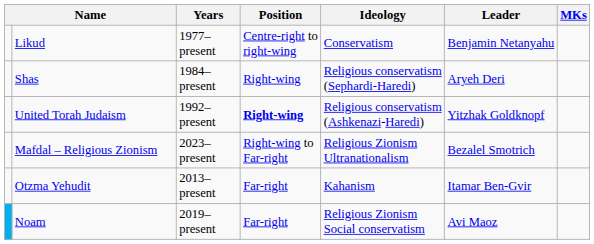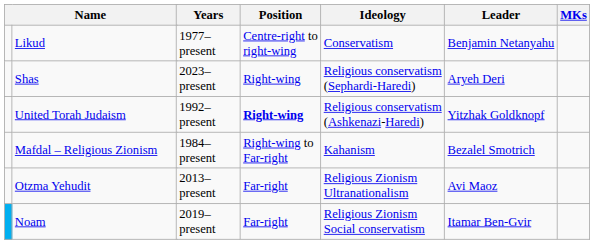(197, 79) 1984–present -> (197, 79) 2023–present
(197, 150) 2023–present -> (197, 150) 1984–present
(370, 150) Religious Zionism Ultranationalism -> (349, 150) Kahanism
(349, 186) Kahanism -> (370, 186) Religious Zionism Ultranationalism
(489, 186) Itamar Ben-Gvir -> (472, 186) Avi Maoz
(472, 222) Avi Maoz -> (489, 222) Itamar Ben-Gvir
